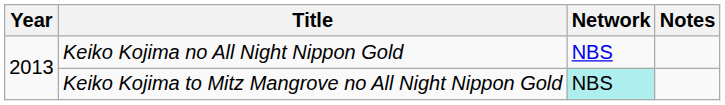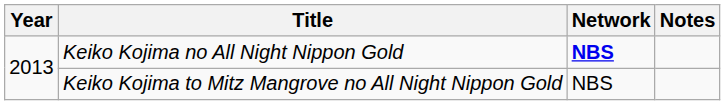(592, 52) normal -> (593, 52) bold
(592, 83) paleturquoise background -> (592, 83) no background
